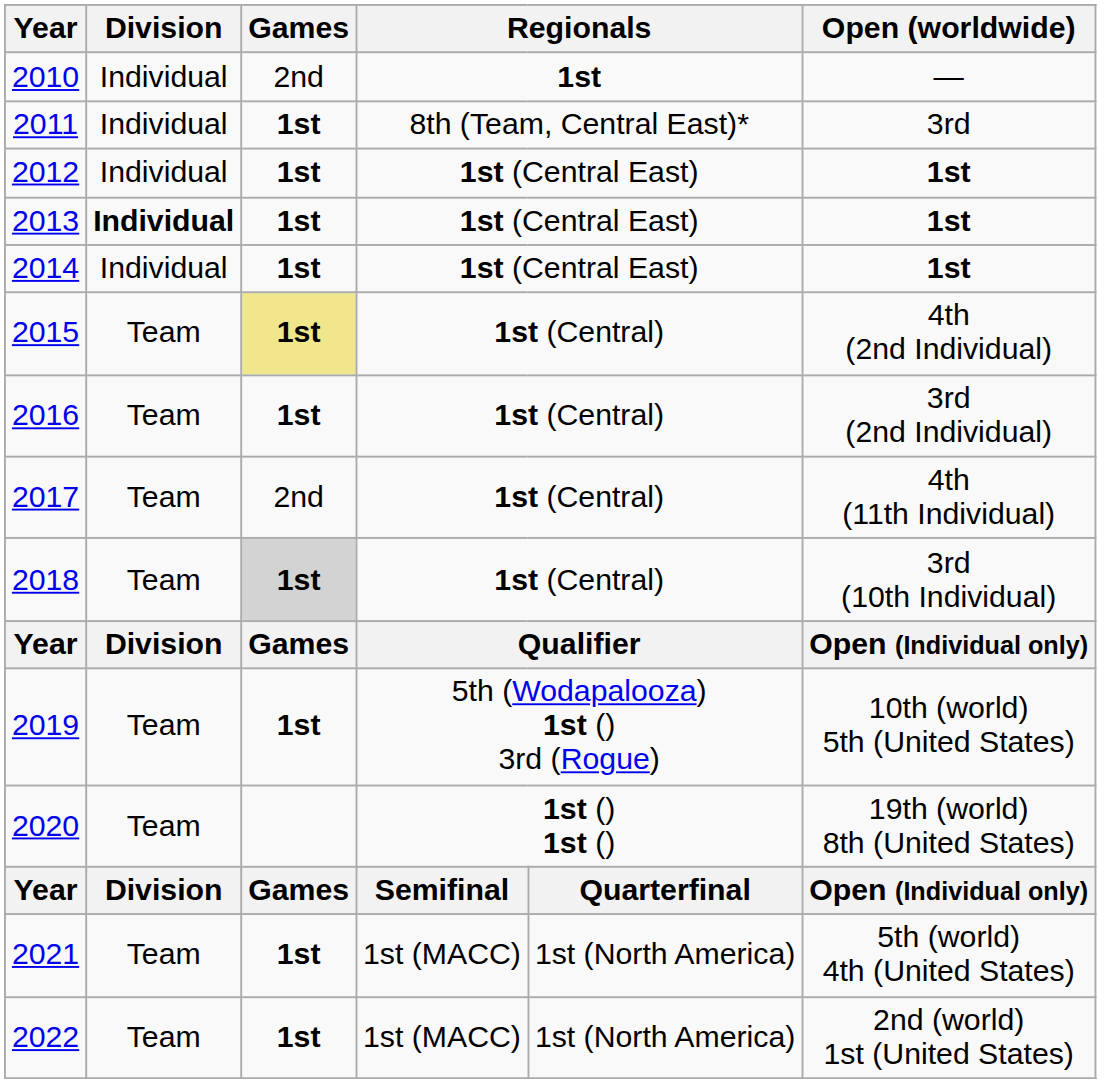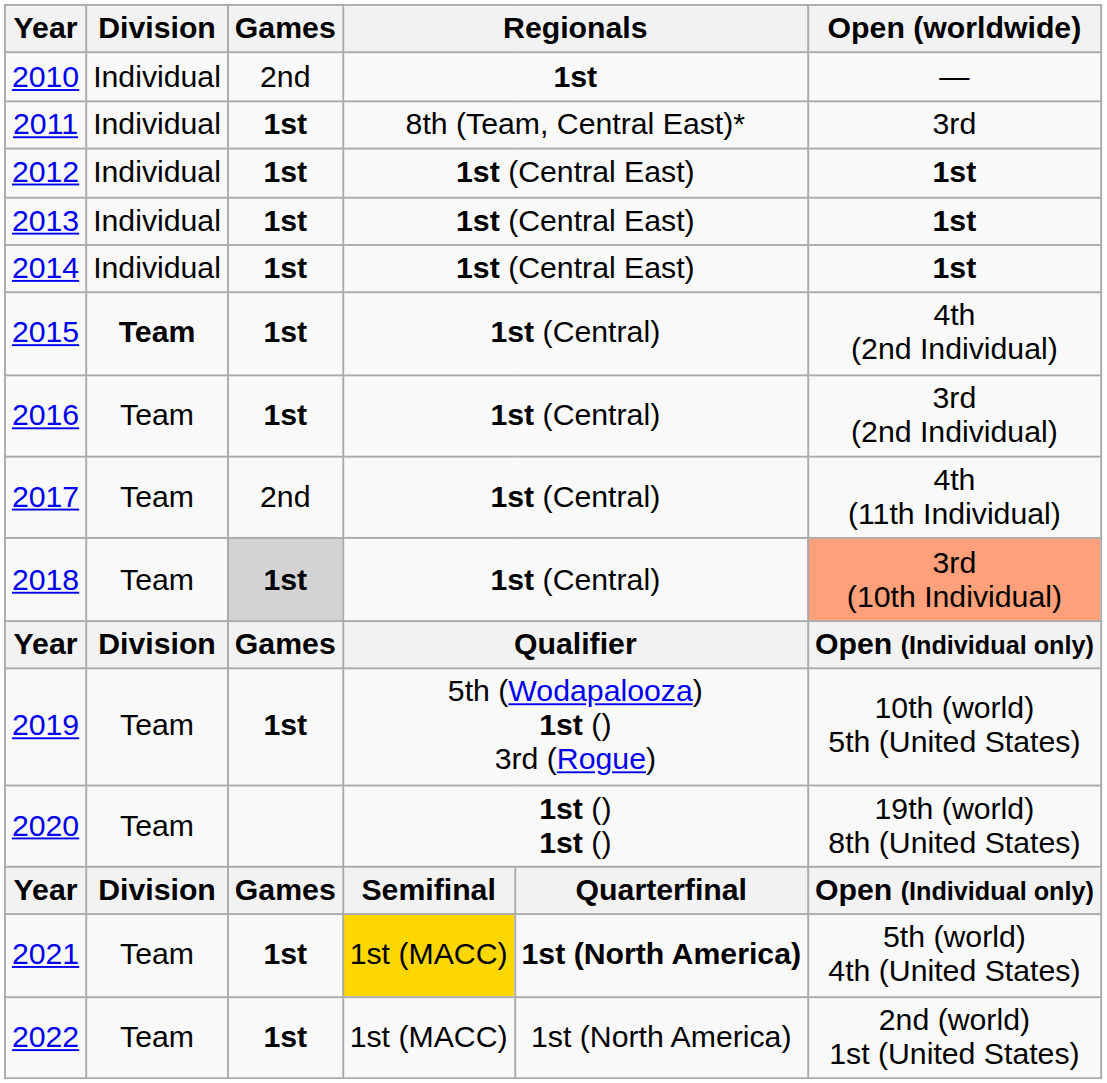(164, 220) bold -> (157, 220) normal
(164, 333) normal -> (157, 333) bold
(299, 333) khaki background -> (285, 333) no background
(949, 579) no background -> (954, 579) lightsalmon background
(442, 955) no background -> (429, 955) gold background
(665, 955) normal -> (661, 955) bold
